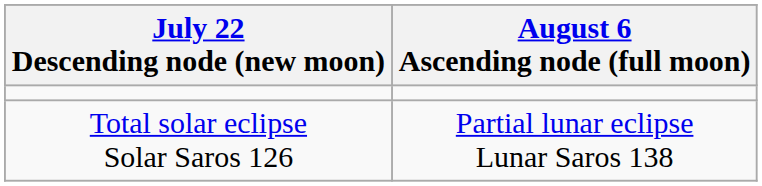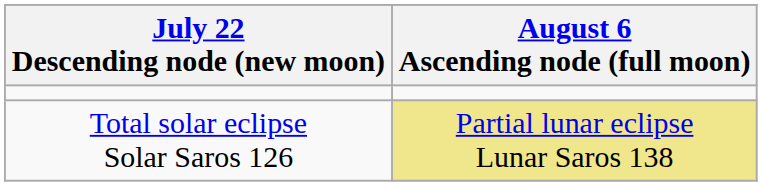(575, 139) no background -> (575, 139) khaki background
